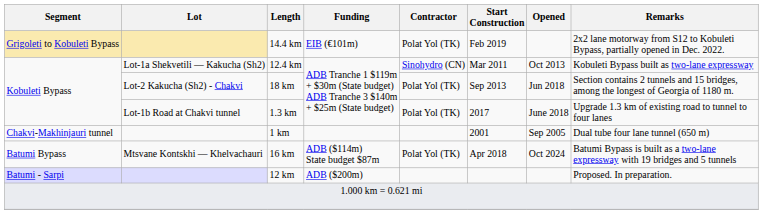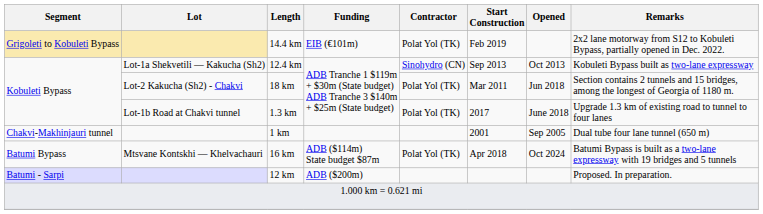(489, 65) Mar 2011 -> (488, 65) Sep 2013
(488, 86) Sep 2013 -> (489, 86) Mar 2011
